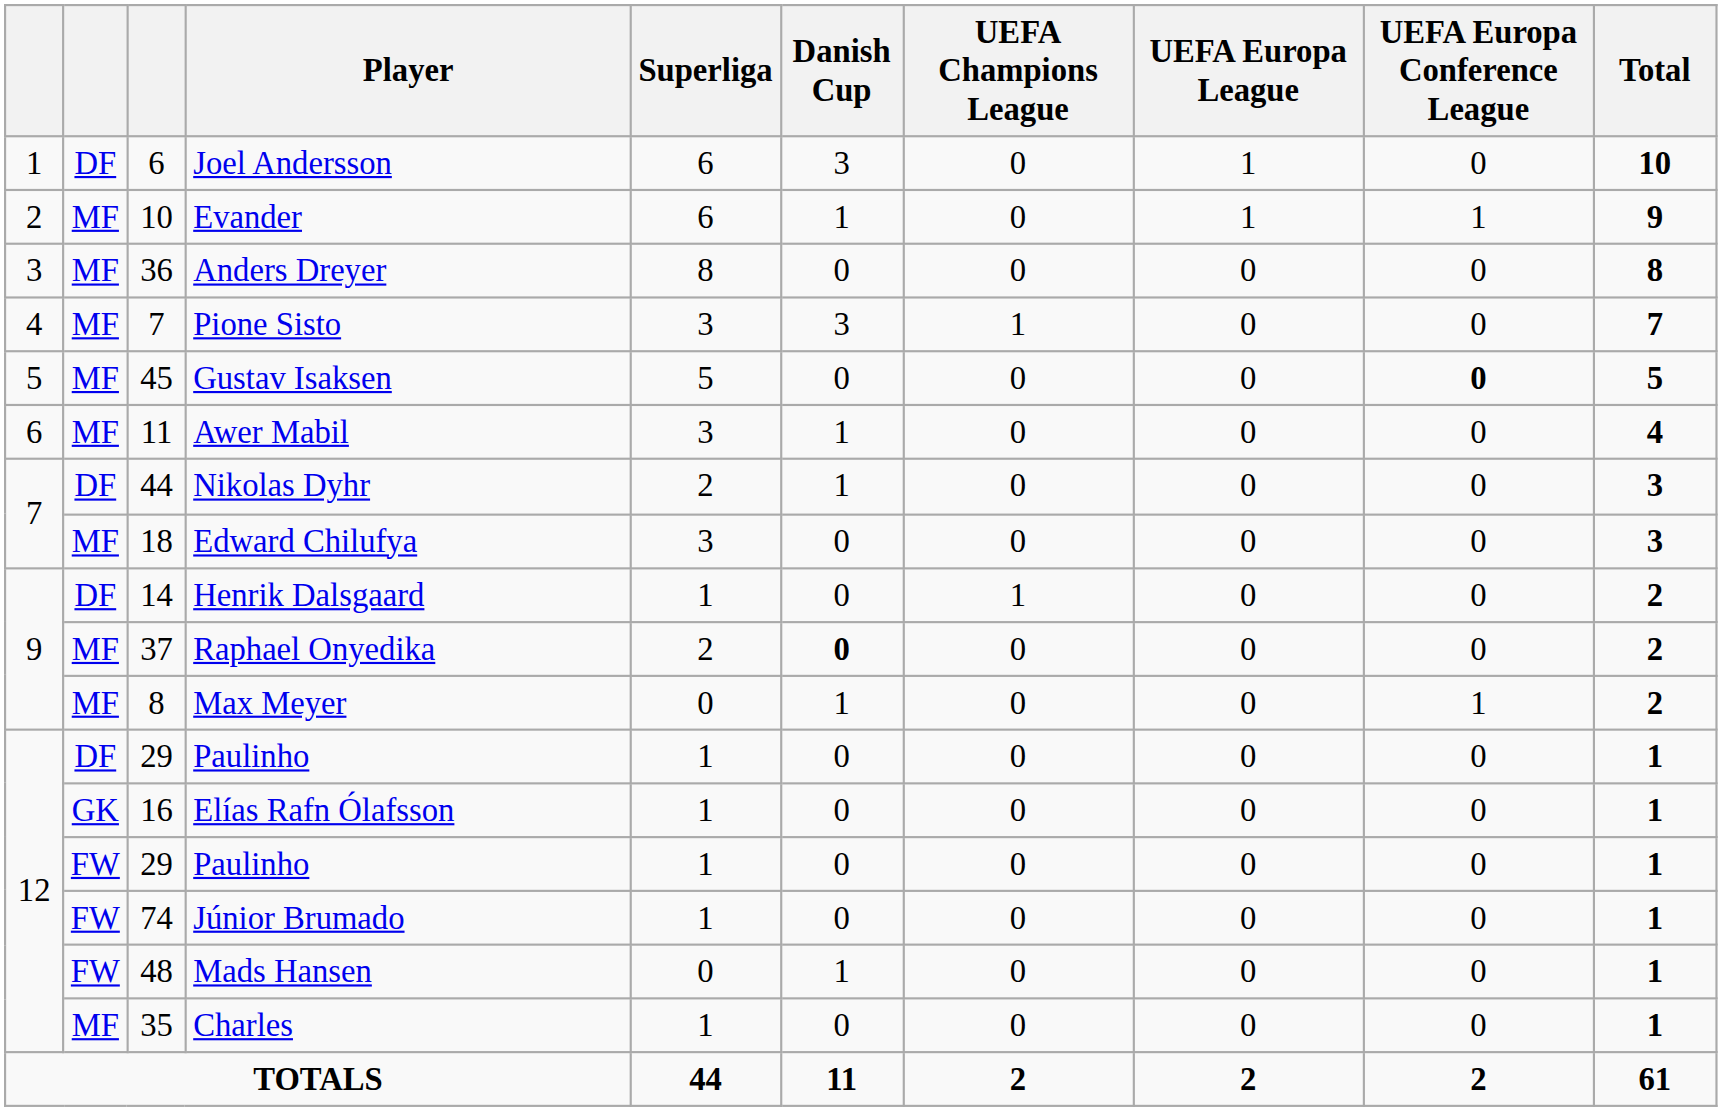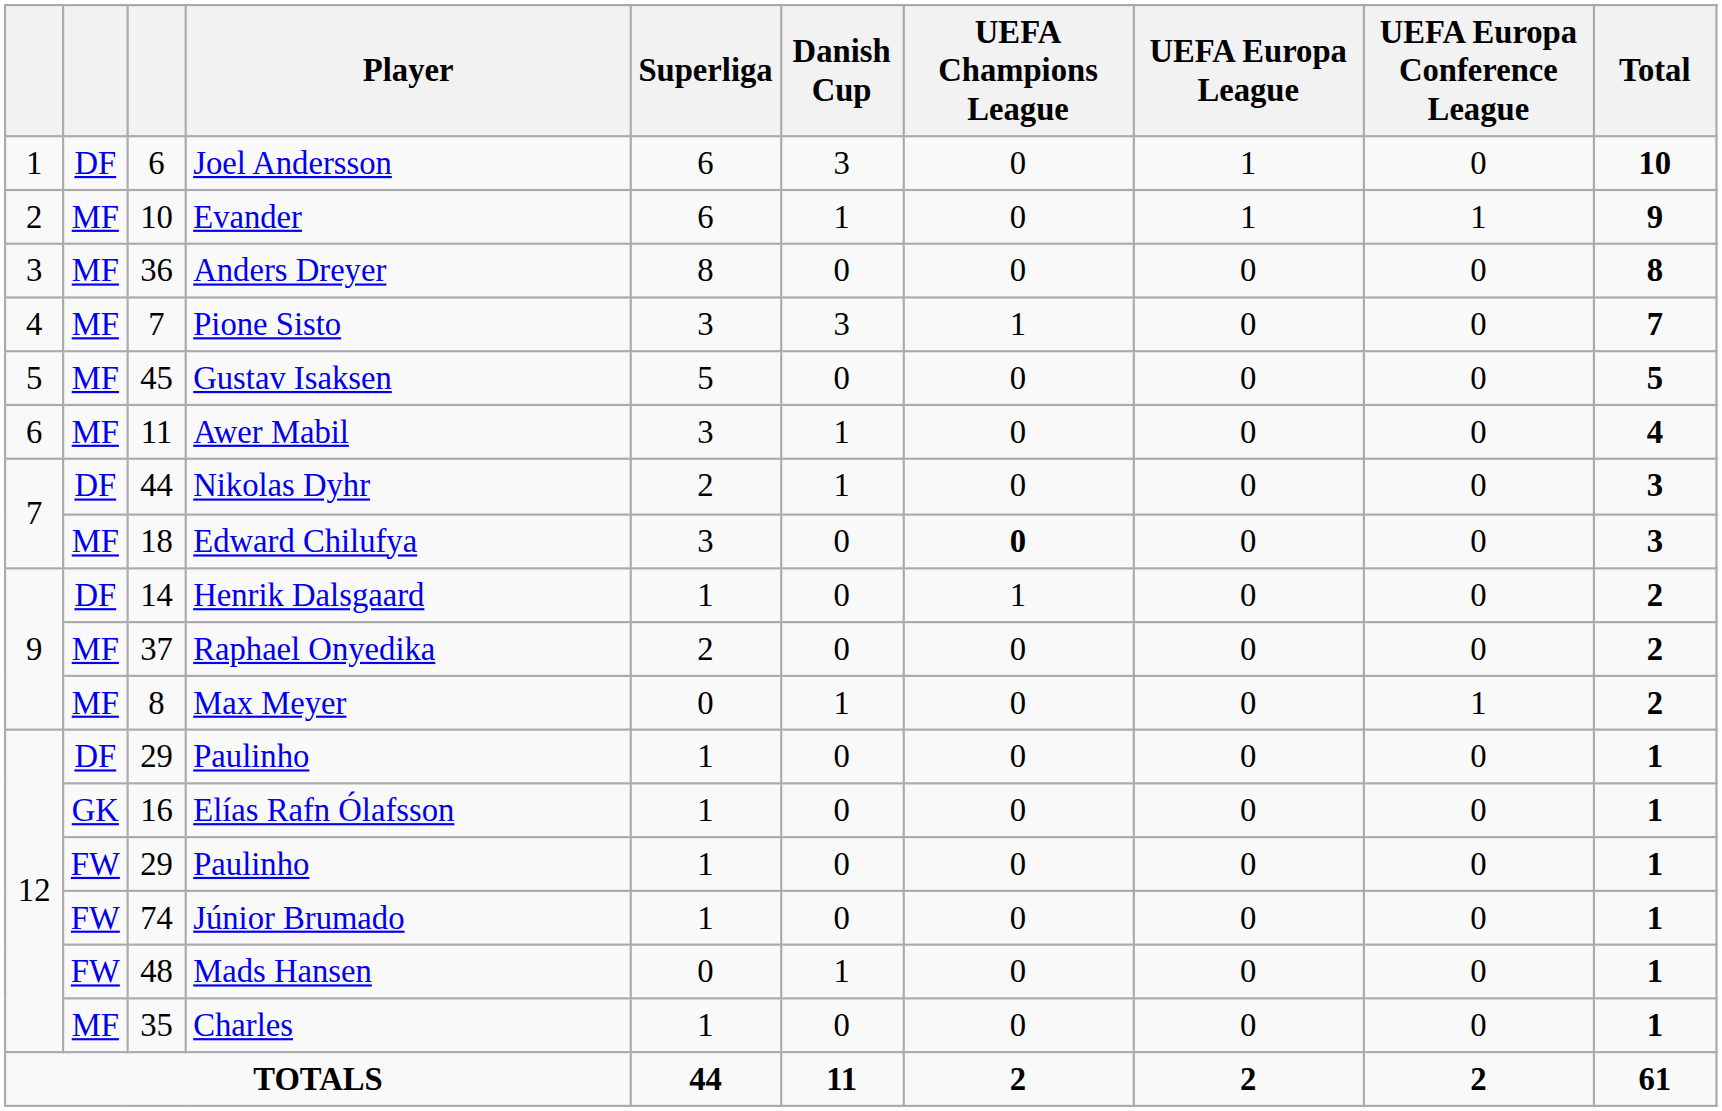(1478, 378) bold -> (1478, 378) normal
(1018, 540) normal -> (1018, 540) bold
(842, 647) bold -> (842, 647) normal
